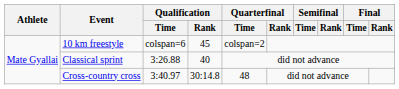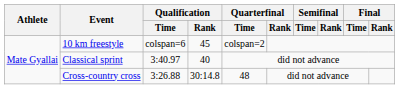(165, 60) 3:26.88 -> (165, 60) 3:40.97
(165, 76) 3:40.97 -> (165, 76) 3:26.88
